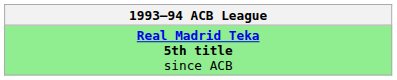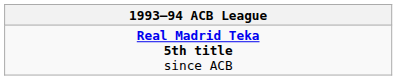(198, 50) lightgreen background -> (198, 50) no background
